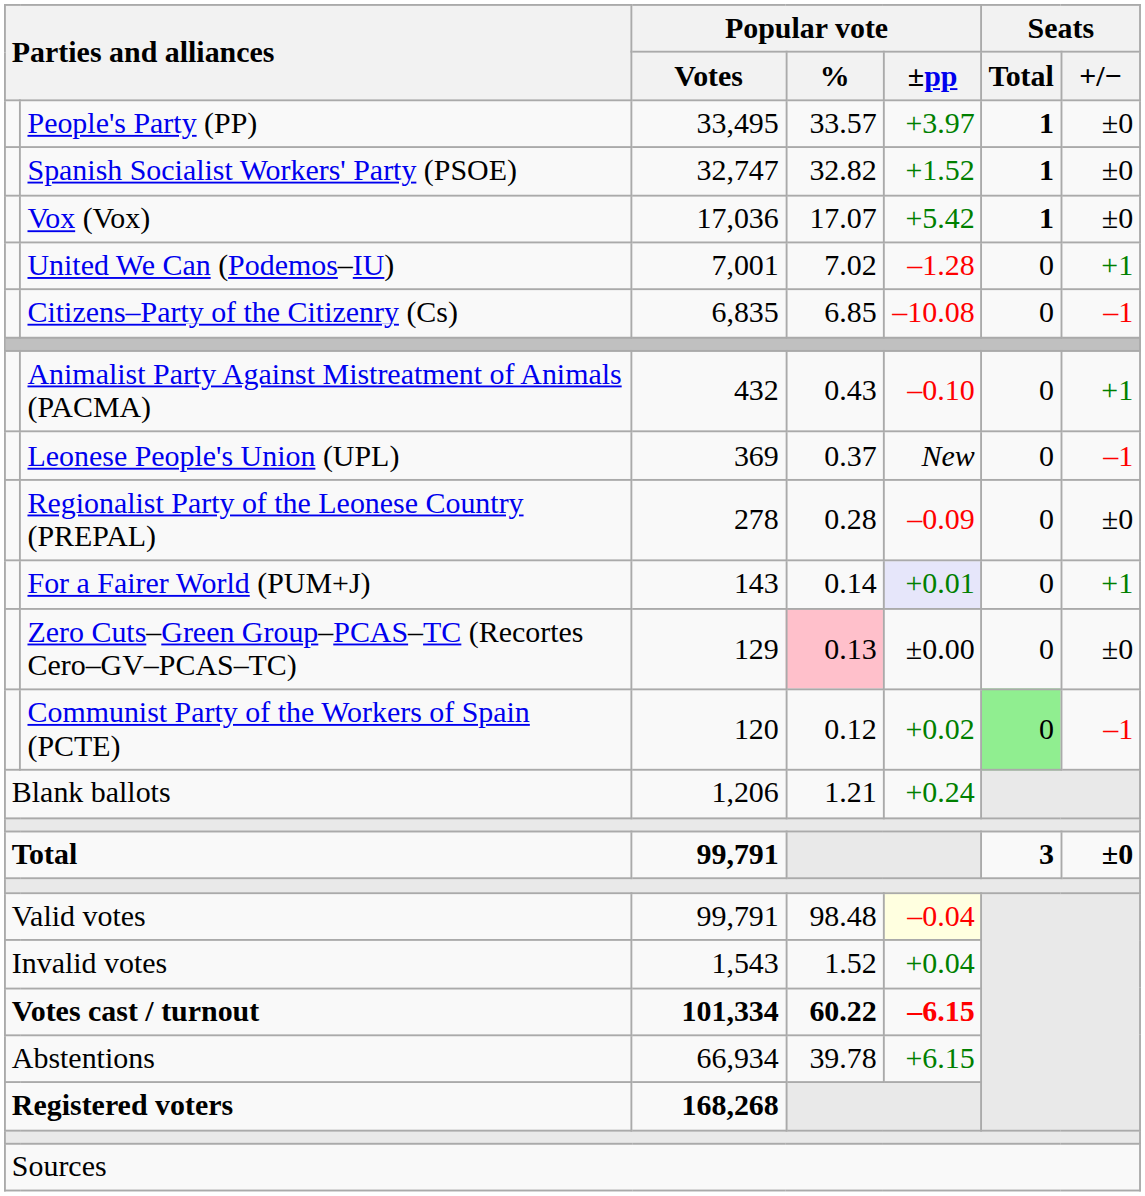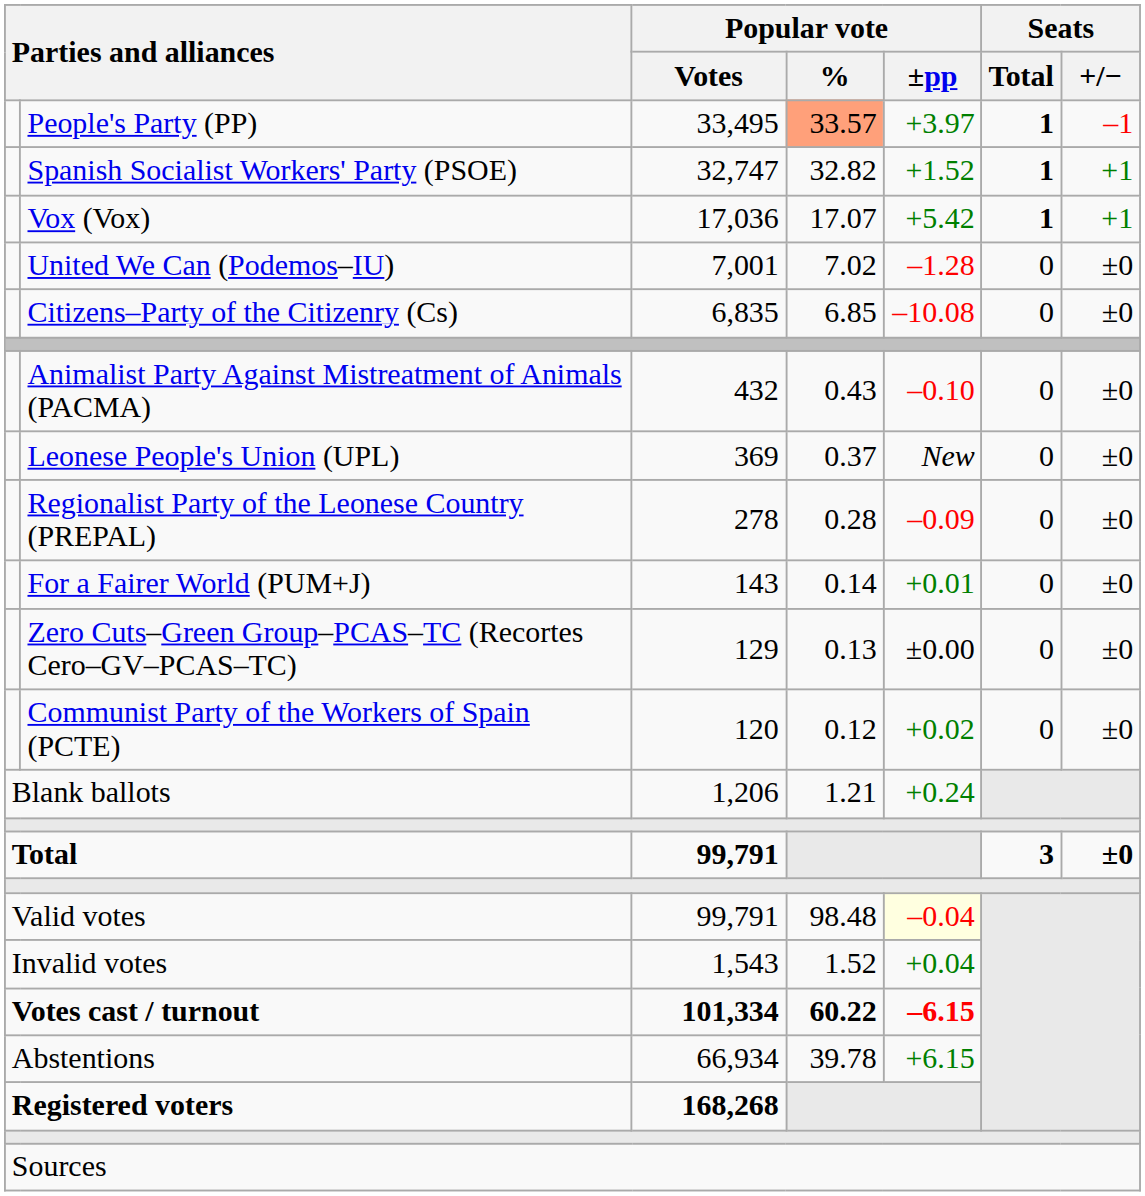(843, 123) no background -> (843, 123) lightsalmon background
(1117, 123) ±0 -> (1118, 123) –1
(1117, 170) ±0 -> (1117, 170) +1
(1117, 218) ±0 -> (1117, 218) +1
(1117, 265) +1 -> (1117, 265) ±0
(1118, 312) –1 -> (1117, 312) ±0
(1117, 391) +1 -> (1117, 391) ±0
(1118, 455) –1 -> (1117, 455) ±0
(940, 583) lavender background -> (940, 583) no background
(1117, 583) +1 -> (1117, 583) ±0
(851, 648) pink background -> (851, 648) no background
(1046, 729) lightgreen background -> (1046, 729) no background
(1118, 729) –1 -> (1117, 729) ±0
